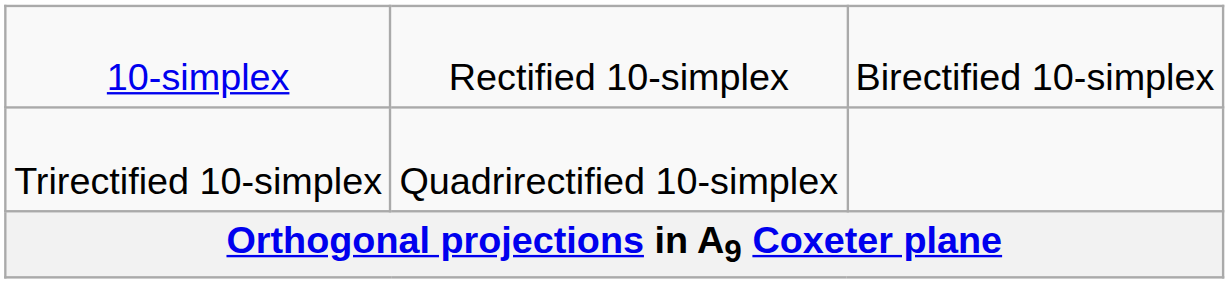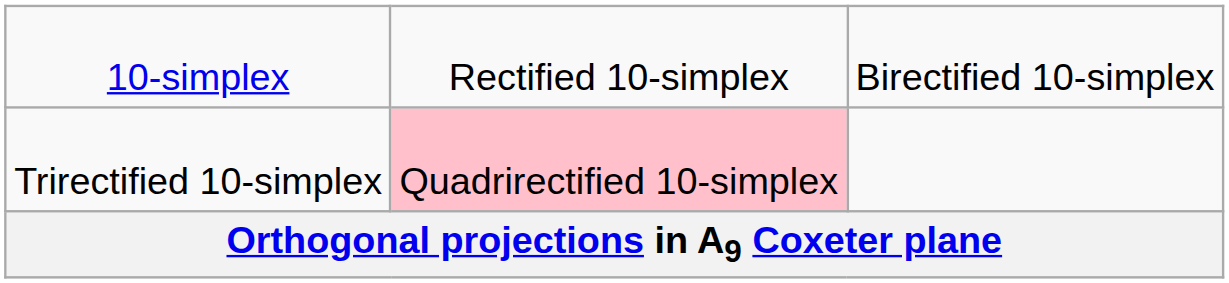(619, 180) no background -> (619, 180) pink background
